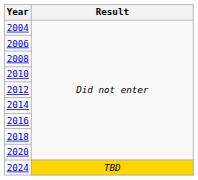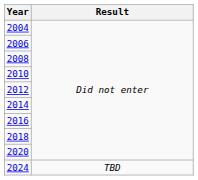(112, 167) gold background -> (112, 167) no background
